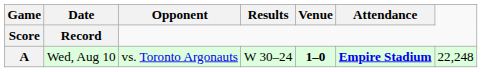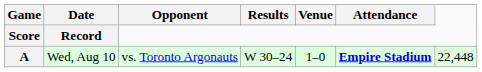(315, 56) bold -> (315, 56) normal
(456, 56) 22,248 -> (456, 56) 22,448
